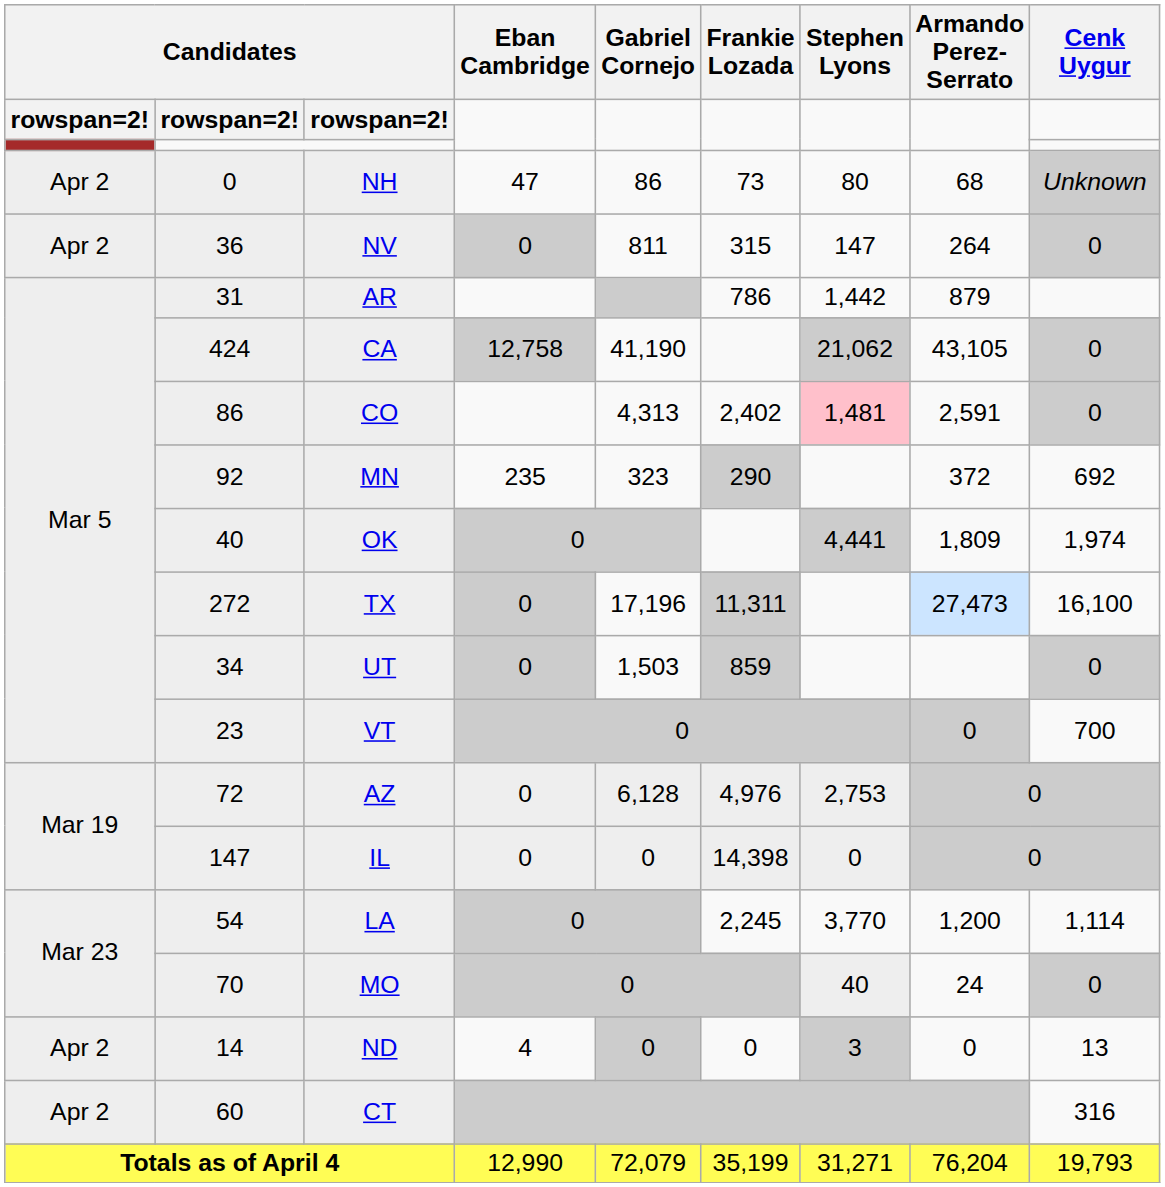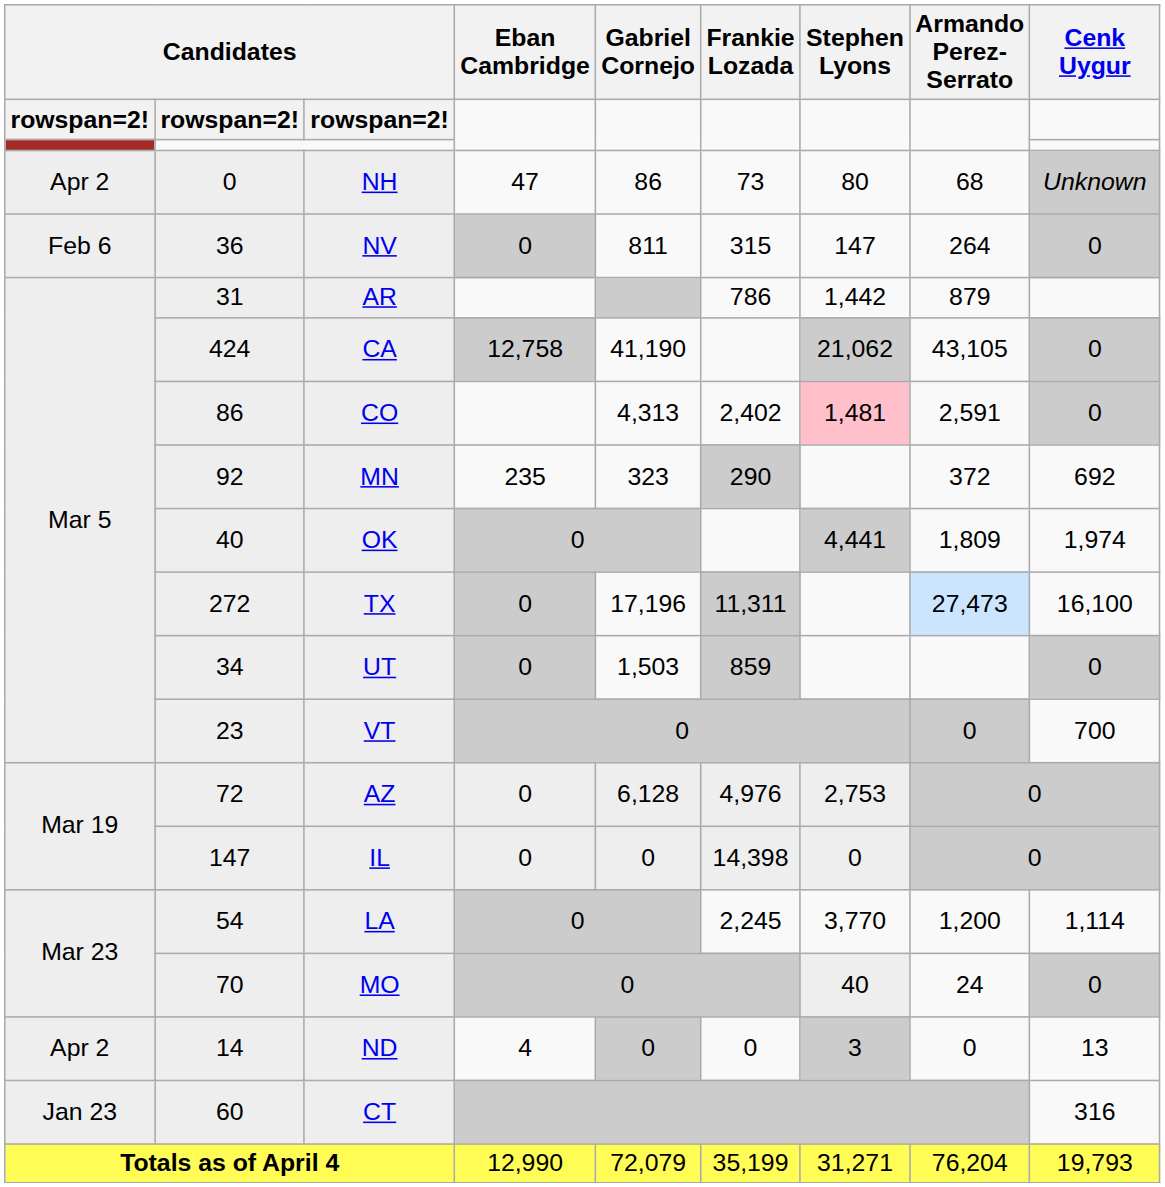(80, 245) Apr 2 -> (80, 245) Feb 6
(80, 1111) Apr 2 -> (80, 1111) Jan 23
